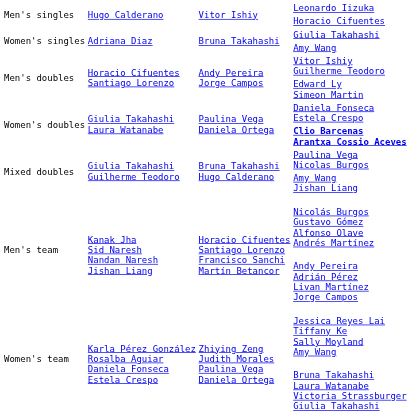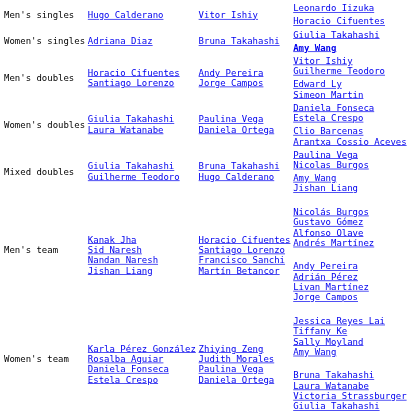(315, 48) normal -> (315, 48) bold
(350, 136) bold -> (350, 136) normal
